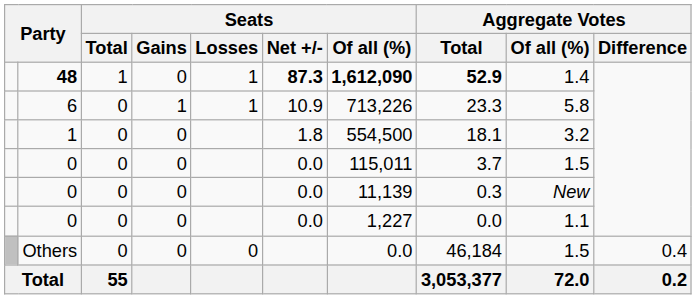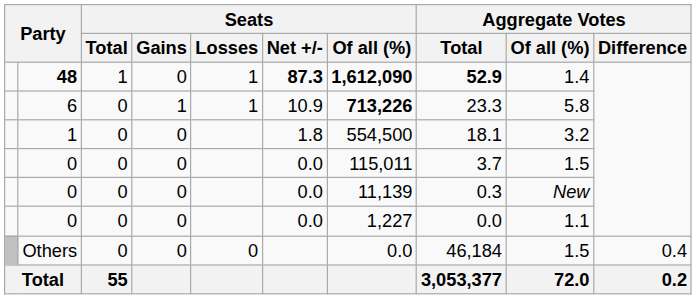(379, 106) normal -> (379, 106) bold
